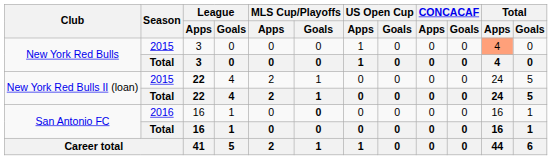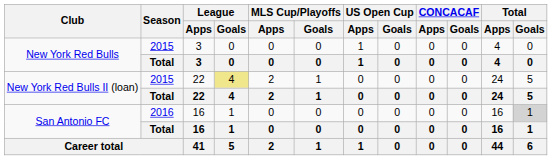(497, 46) lightsalmon background -> (497, 46) no background
(199, 79) bold -> (199, 79) normal
(231, 79) no background -> (231, 79) khaki background
(319, 113) bold -> (319, 113) normal
(530, 113) no background -> (530, 113) lightgrey background
